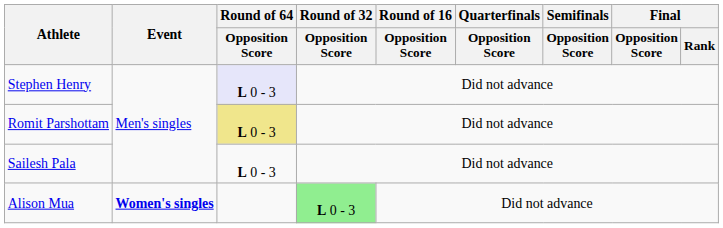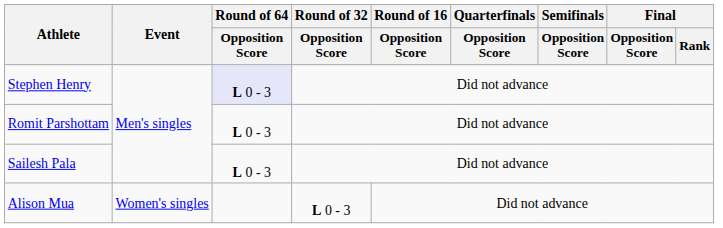(257, 132) khaki background -> (252, 132) no background
(165, 203) bold -> (162, 203) normal
(336, 211) lightgreen background -> (331, 211) no background
